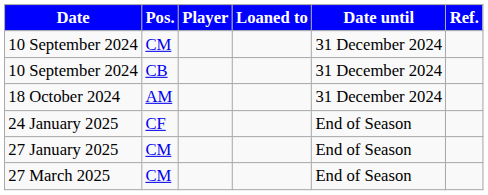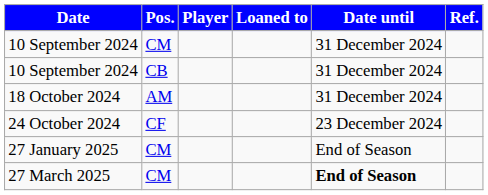+ row: (64, 123)
- row: (63, 123)
(363, 176) normal -> (366, 176) bold
